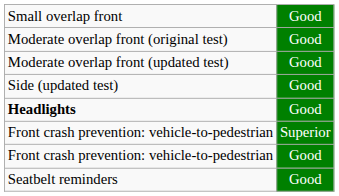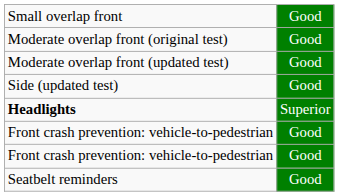(305, 109) Good -> (305, 109) Superior
(305, 132) Superior -> (305, 132) Good
